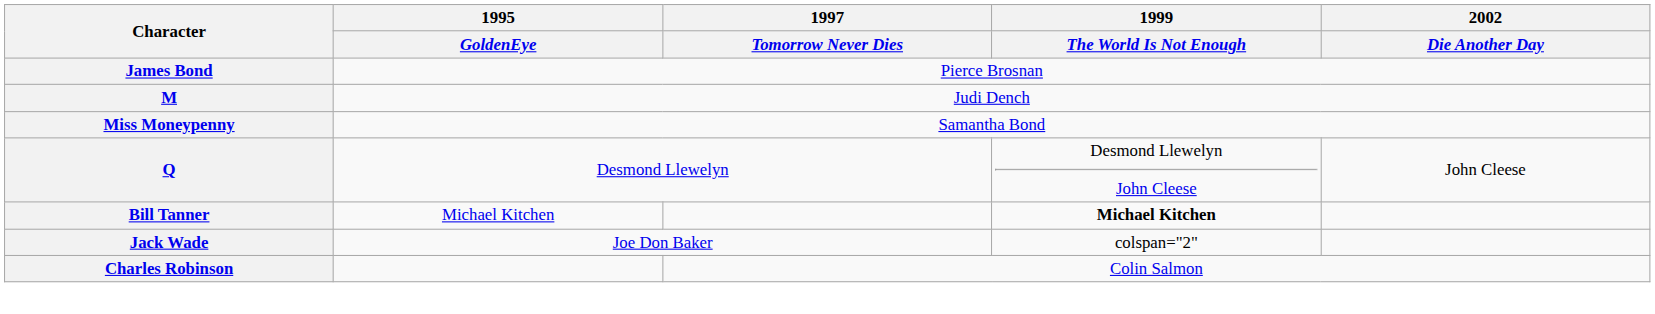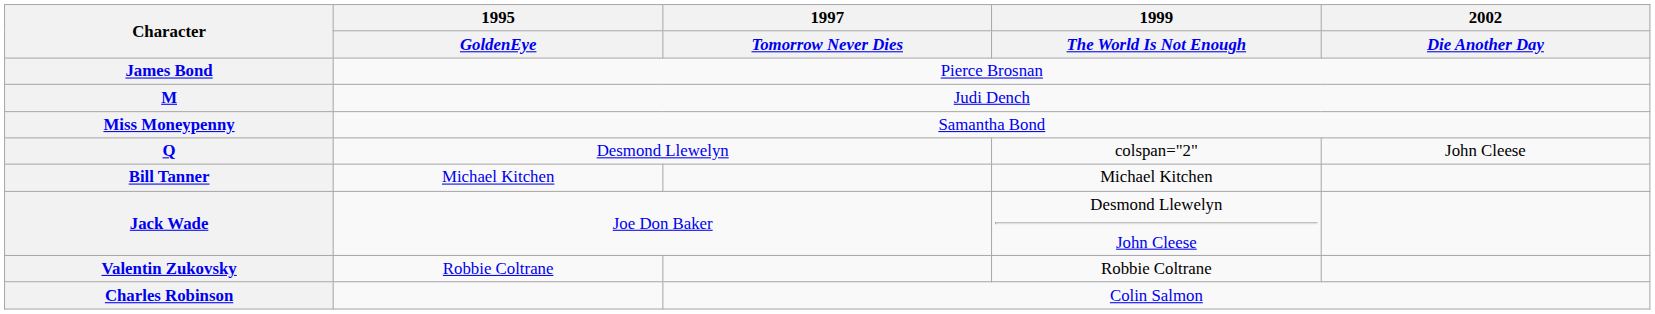(1156, 169) Desmond Llewelyn John Cleese -> (1156, 151) colspan="2"
(1156, 215) bold -> (1156, 177) normal
(1156, 242) colspan="2" -> (1156, 223) Desmond Llewelyn John Cleese
+ row: (169, 268)
